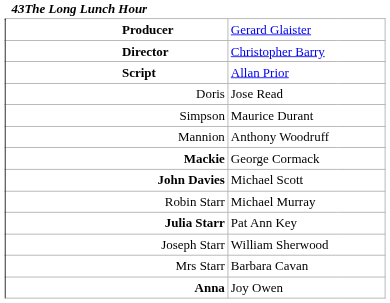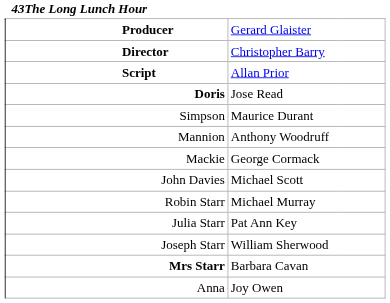(210, 94) normal -> (210, 94) bold
(204, 158) bold -> (205, 158) normal
(191, 180) bold -> (193, 180) normal
(195, 223) bold -> (198, 223) normal
(200, 266) normal -> (197, 266) bold
(210, 288) bold -> (211, 288) normal
